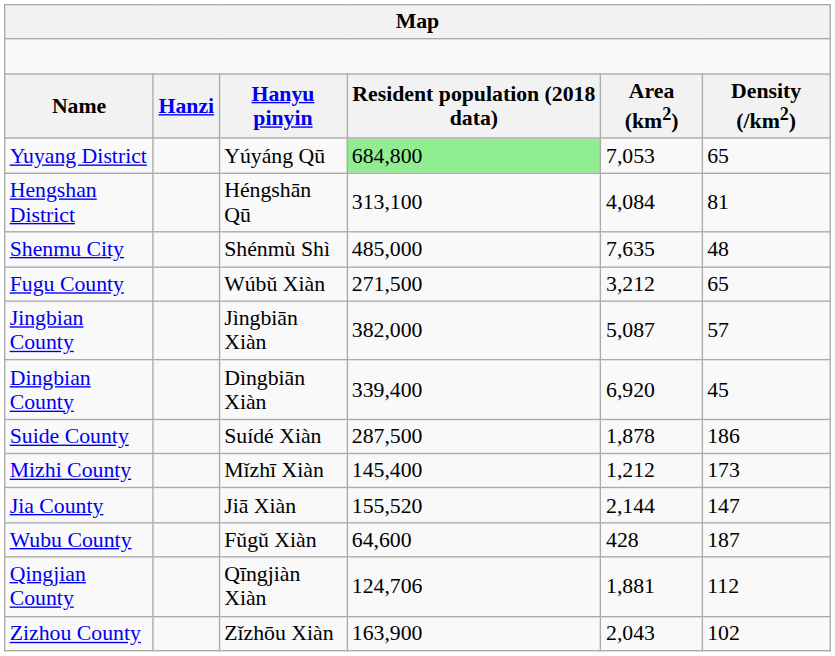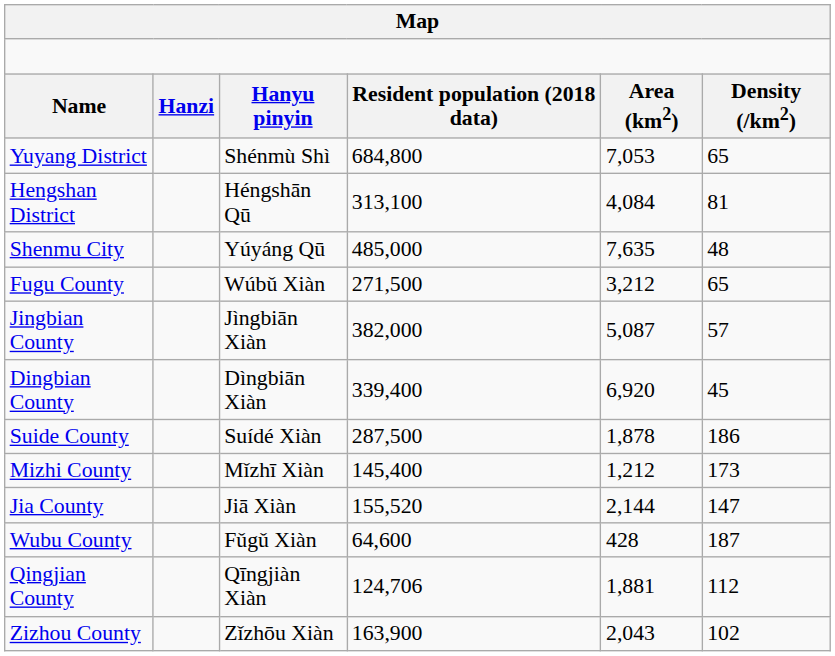(275, 155) Yúyáng Qū -> (277, 155) Shénmù Shì
(387, 155) lightgreen background -> (387, 155) no background
(277, 249) Shénmù Shì -> (275, 249) Yúyáng Qū
